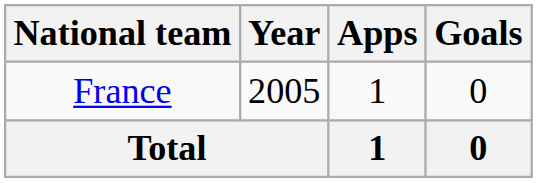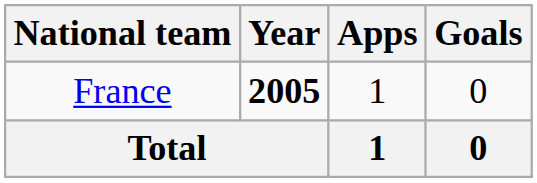(284, 90) normal -> (284, 90) bold
